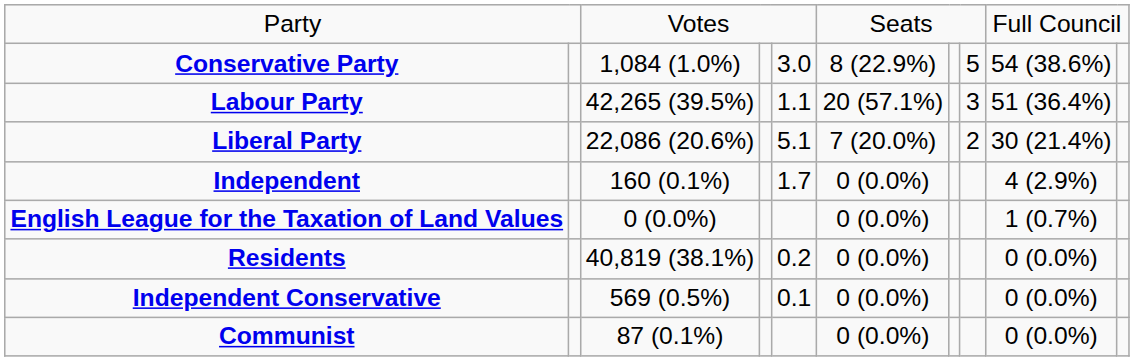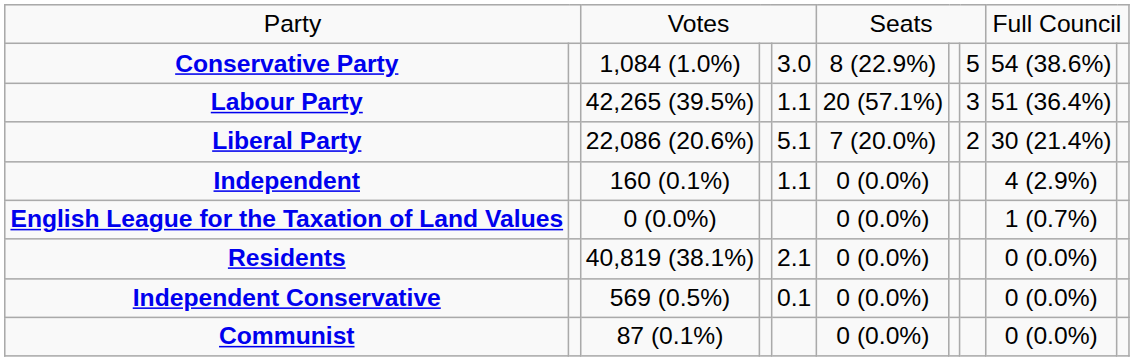(794, 180) 1.7 -> (794, 180) 1.1
(794, 258) 0.2 -> (794, 258) 2.1
